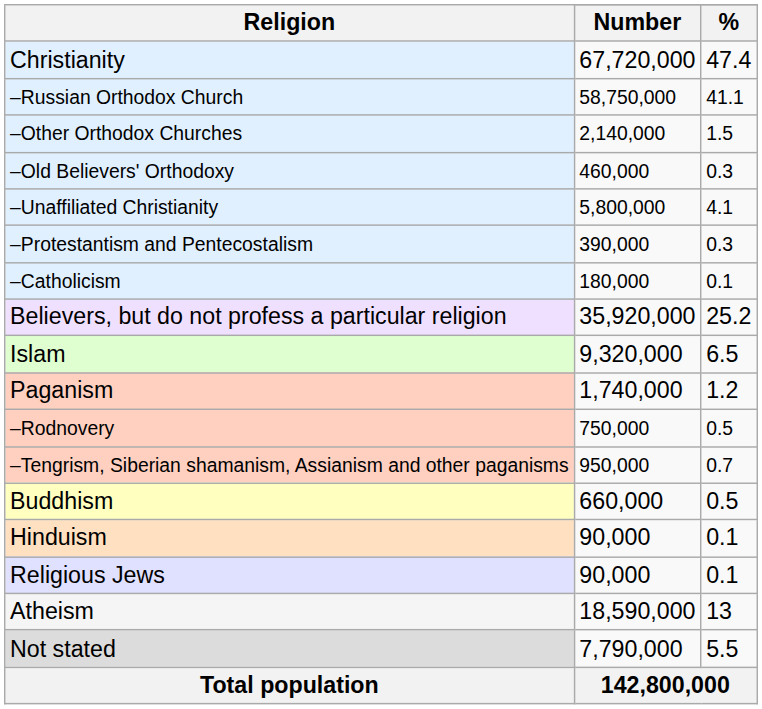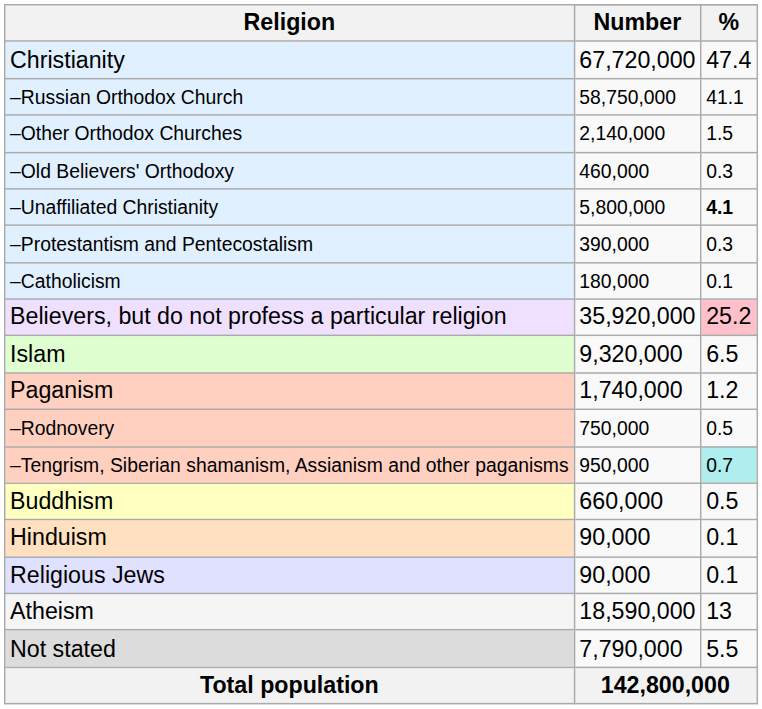(720, 208) normal -> (720, 206) bold
(729, 317) no background -> (729, 317) pink background
(720, 465) no background -> (720, 465) paleturquoise background
